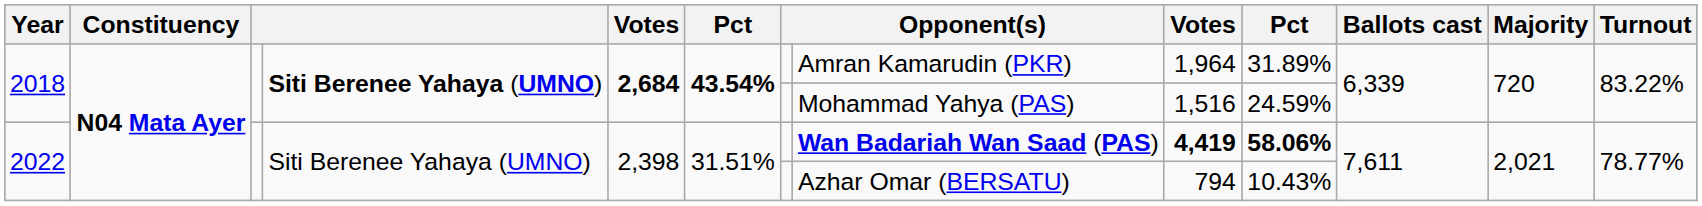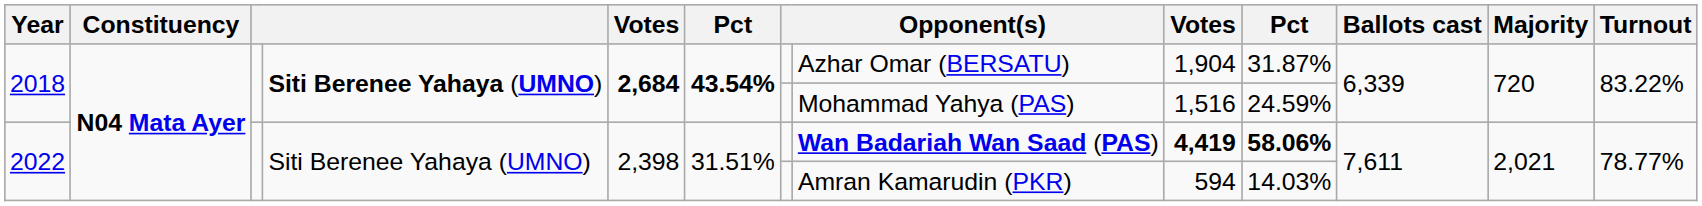(935, 64) Amran Kamarudin (PKR) -> (934, 64) Azhar Omar (BERSATU)
(1205, 64) 1,964 -> (1205, 64) 1,904
(1289, 64) 31.89% -> (1289, 64) 31.87%
(934, 181) Azhar Omar (BERSATU) -> (935, 181) Amran Kamarudin (PKR)
(1215, 181) 794 -> (1215, 181) 594
(1289, 181) 10.43% -> (1289, 181) 14.03%
